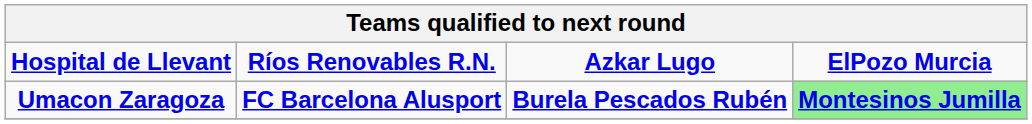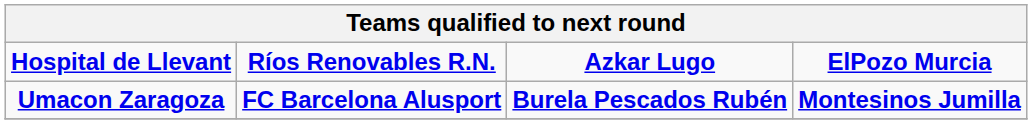(910, 99) lightgreen background -> (910, 99) no background
